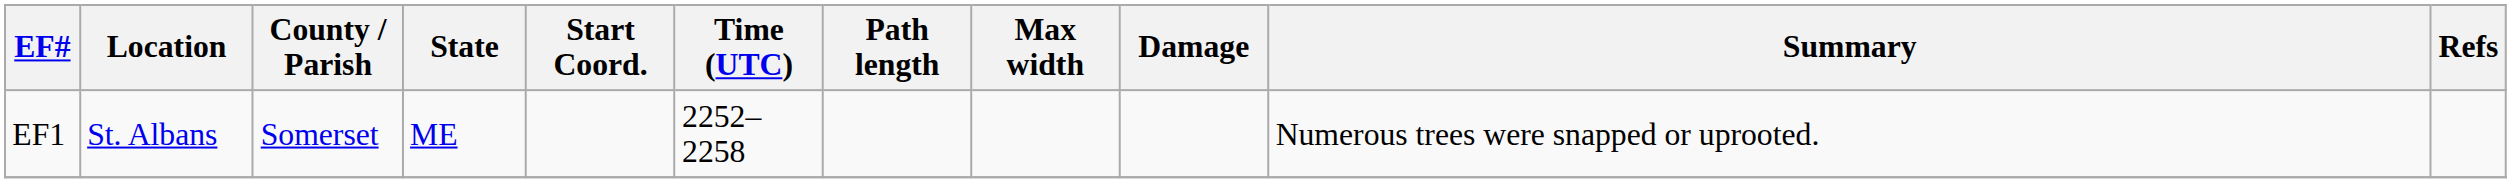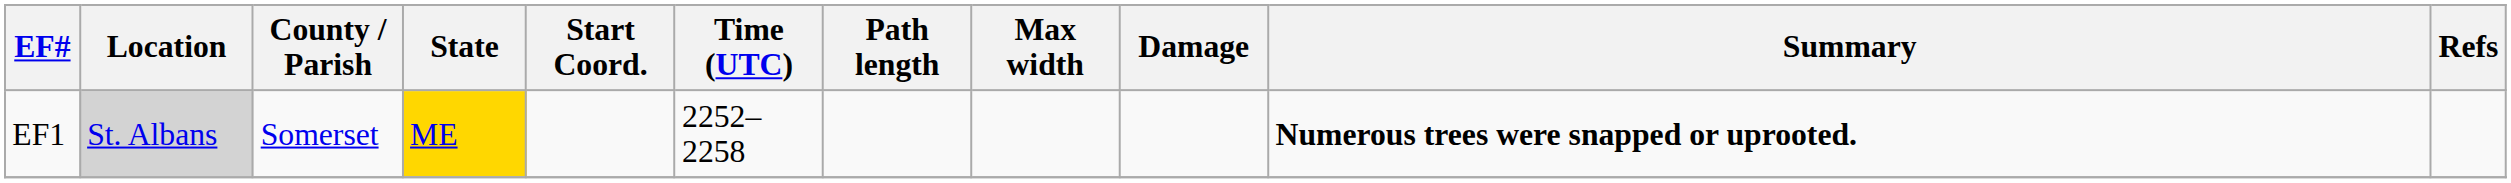(152, 133) no background -> (152, 133) lightgrey background
(434, 133) no background -> (434, 133) gold background
(1547, 133) normal -> (1566, 133) bold
